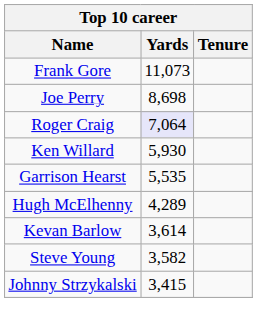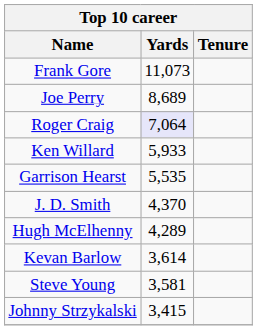(167, 97) 8,698 -> (167, 97) 8,689
(167, 151) 5,930 -> (167, 151) 5,933
+ row: (73, 204)
(167, 257) 3,582 -> (167, 284) 3,581
